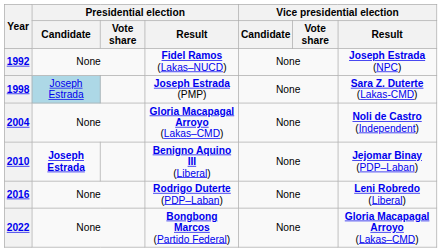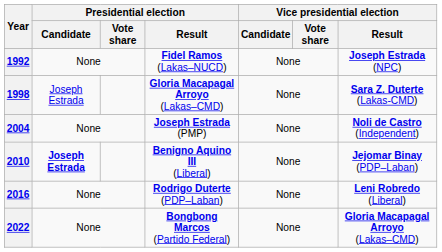(66, 90) lightblue background -> (66, 95) no background
(192, 90) Joseph Estrada (PMP) -> (192, 95) Gloria Macapagal Arroyo (Lakas–CMD)
(192, 123) Gloria Macapagal Arroyo (Lakas–CMD) -> (192, 129) Joseph Estrada (PMP)
